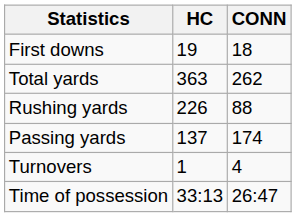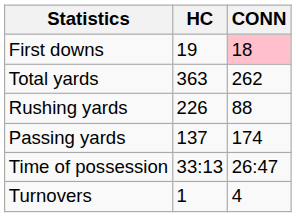(242, 49) no background -> (242, 49) pink background
rows swapped: (50, 166) <-> (88, 196)
